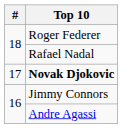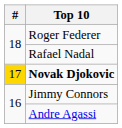(15, 74) no background -> (15, 74) gold background
